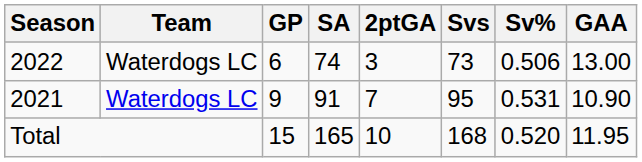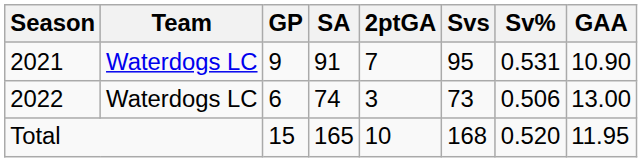rows swapped: (37, 99) <-> (37, 61)
